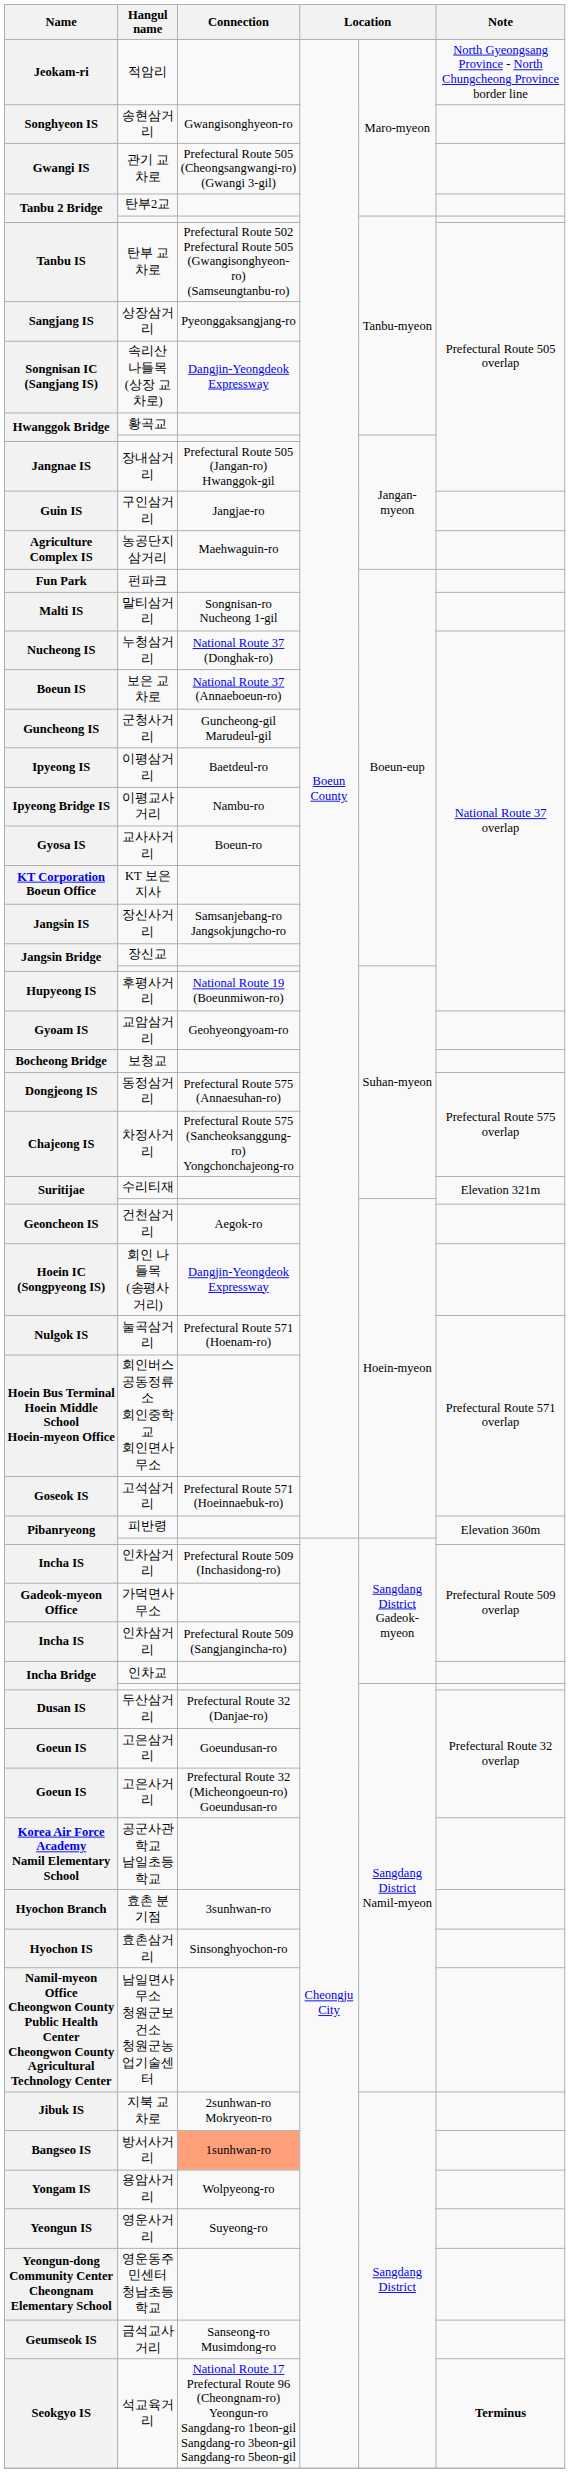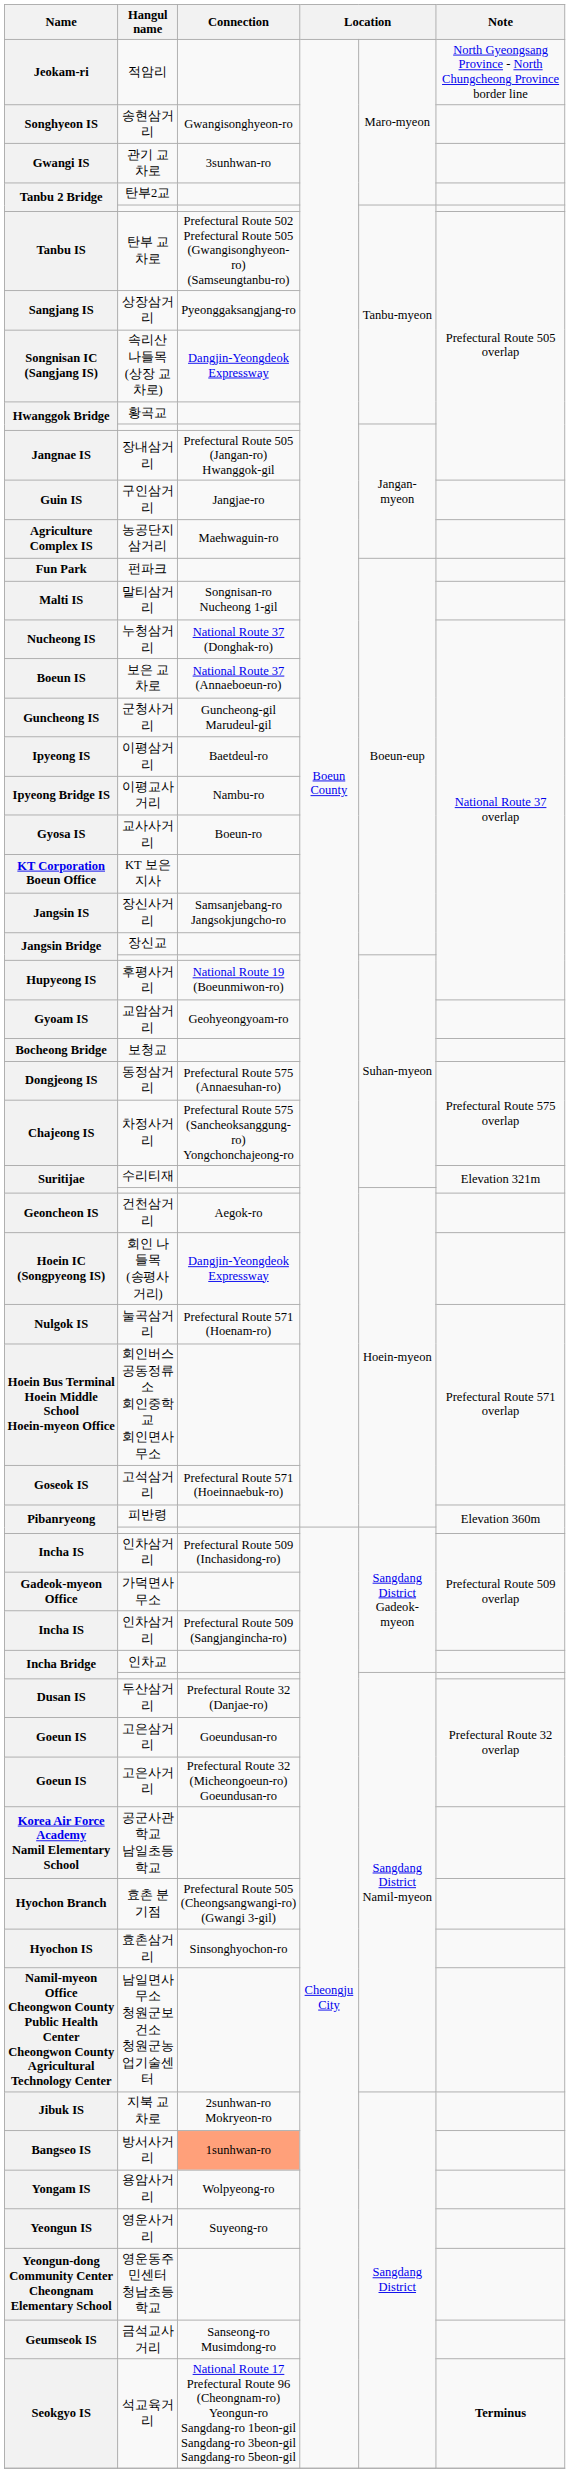(238, 168) Prefectural Route 505 (Cheongsangwangi-ro) (Gwangi 3-gil) -> (238, 162) 3sunhwan-ro
(238, 1909) 3sunhwan-ro -> (238, 1903) Prefectural Route 505 (Cheongsangwangi-ro) (Gwangi 3-gil)
